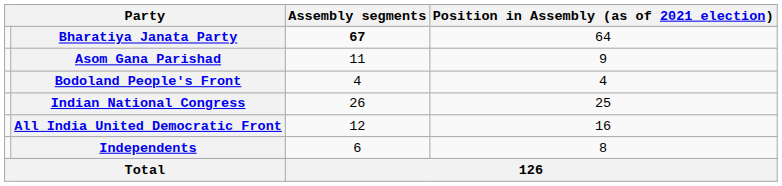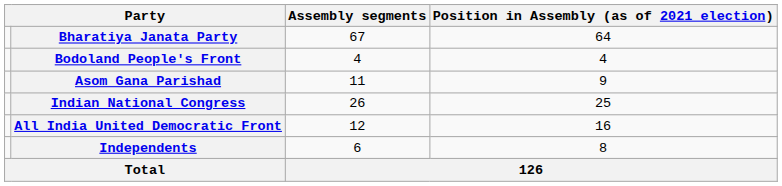(357, 38) bold -> (357, 38) normal
rows swapped: (148, 60) <-> (148, 82)
